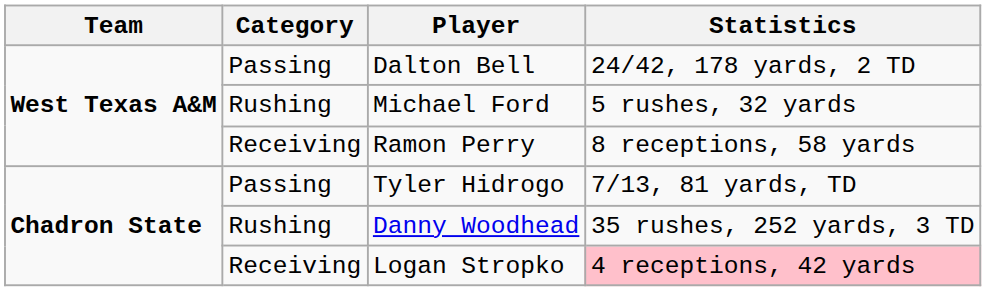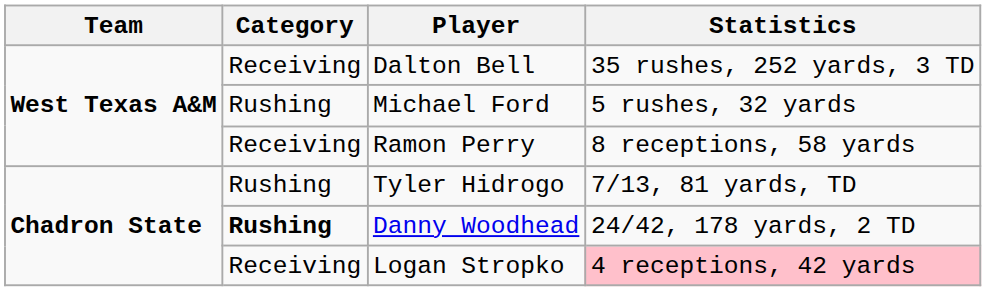(280, 66) Passing -> (295, 66) Receiving
(753, 66) 24/42, 178 yards, 2 TD -> (783, 66) 35 rushes, 252 yards, 3 TD
(280, 186) Passing -> (280, 186) Rushing
(280, 226) normal -> (280, 226) bold
(783, 226) 35 rushes, 252 yards, 3 TD -> (753, 226) 24/42, 178 yards, 2 TD
